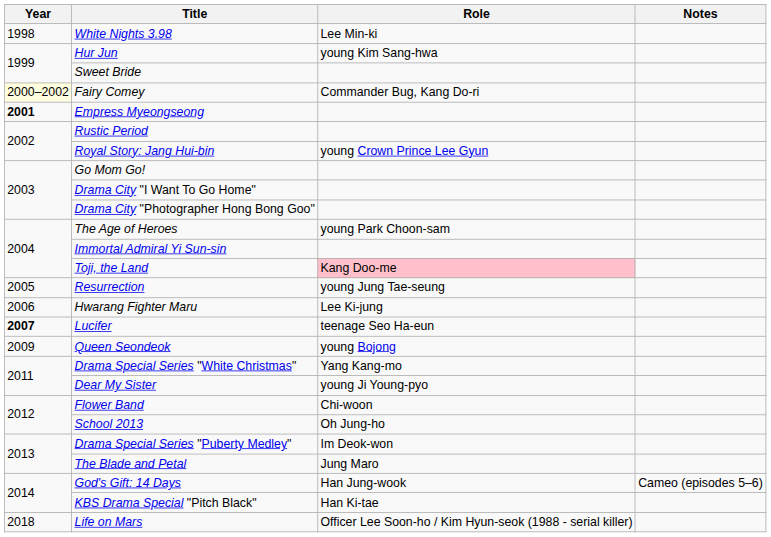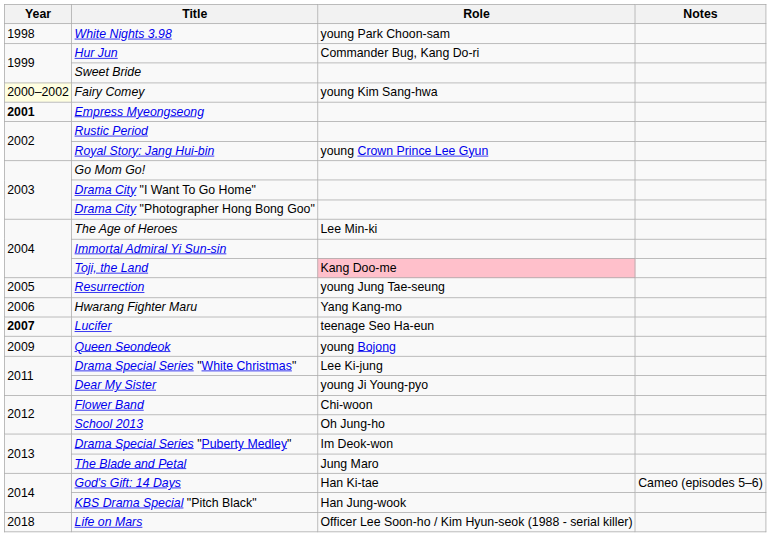(349, 33) Lee Min-ki -> (385, 33) young Park Choon-sam
(379, 53) young Kim Sang-hwa -> (400, 53) Commander Bug, Kang Do-ri
(400, 92) Commander Bug, Kang Do-ri -> (379, 92) young Kim Sang-hwa
(385, 229) young Park Choon-sam -> (349, 229) Lee Min-ki
(352, 307) Lee Ki-jung -> (361, 307) Yang Kang-mo
(361, 365) Yang Kang-mo -> (352, 365) Lee Ki-jung
(363, 483) Han Jung-wook -> (350, 483) Han Ki-tae
(350, 502) Han Ki-tae -> (363, 502) Han Jung-wook
